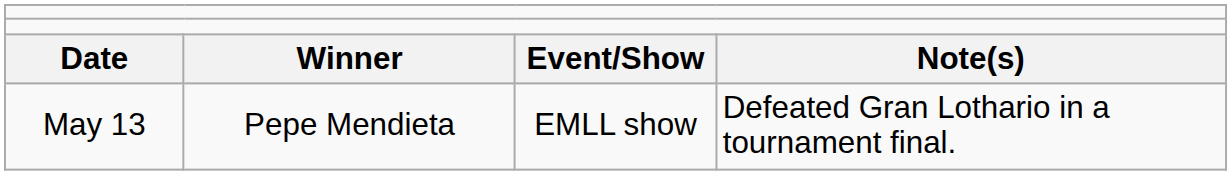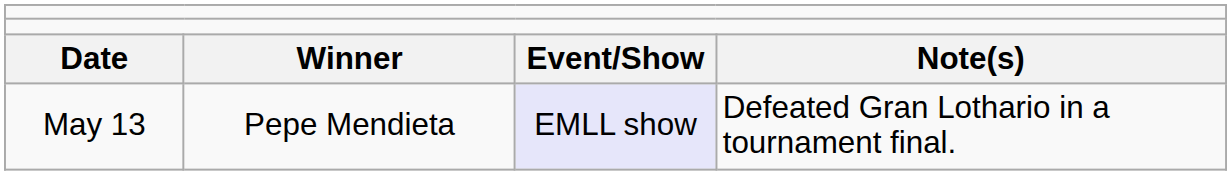(615, 125) no background -> (615, 125) lavender background
